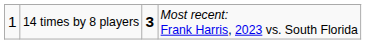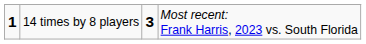(12, 21) normal -> (12, 21) bold
